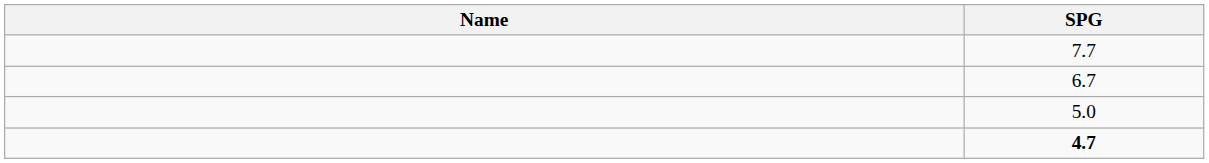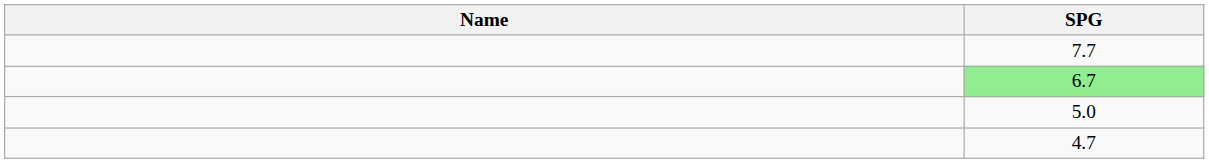(1084, 81) no background -> (1084, 81) lightgreen background
(1084, 142) bold -> (1084, 142) normal
